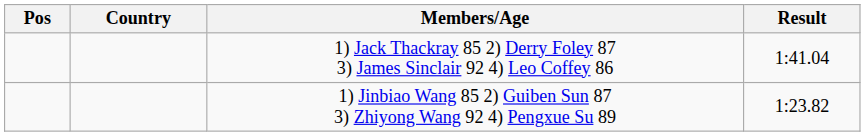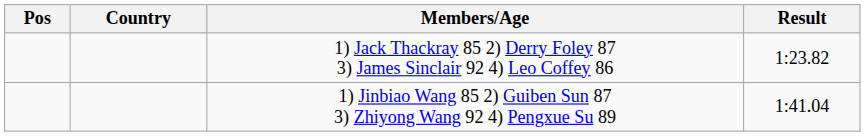(802, 57) 1:41.04 -> (802, 57) 1:23.82
(802, 106) 1:23.82 -> (802, 106) 1:41.04
